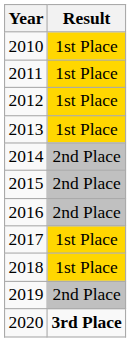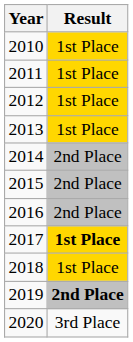(87, 239) normal -> (88, 239) bold
(87, 294) normal -> (88, 294) bold
(87, 322) bold -> (88, 322) normal
